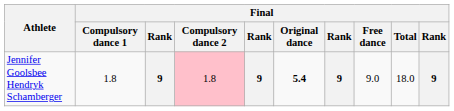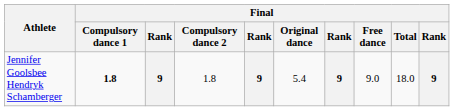(110, 79) normal -> (110, 79) bold
(210, 79) pink background -> (210, 79) no background
(299, 79) bold -> (299, 79) normal
